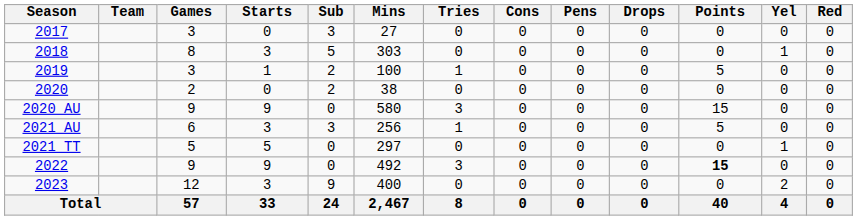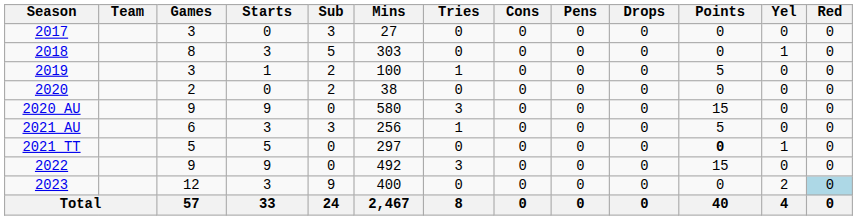(720, 147) normal -> (720, 147) bold
(720, 167) bold -> (720, 167) normal
(830, 186) no background -> (830, 186) lightblue background
